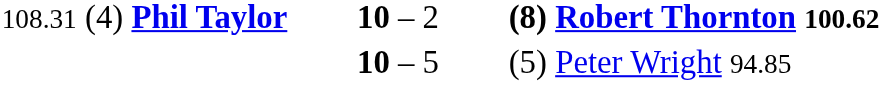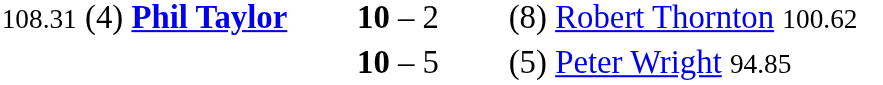(694, 17) bold -> (683, 17) normal
